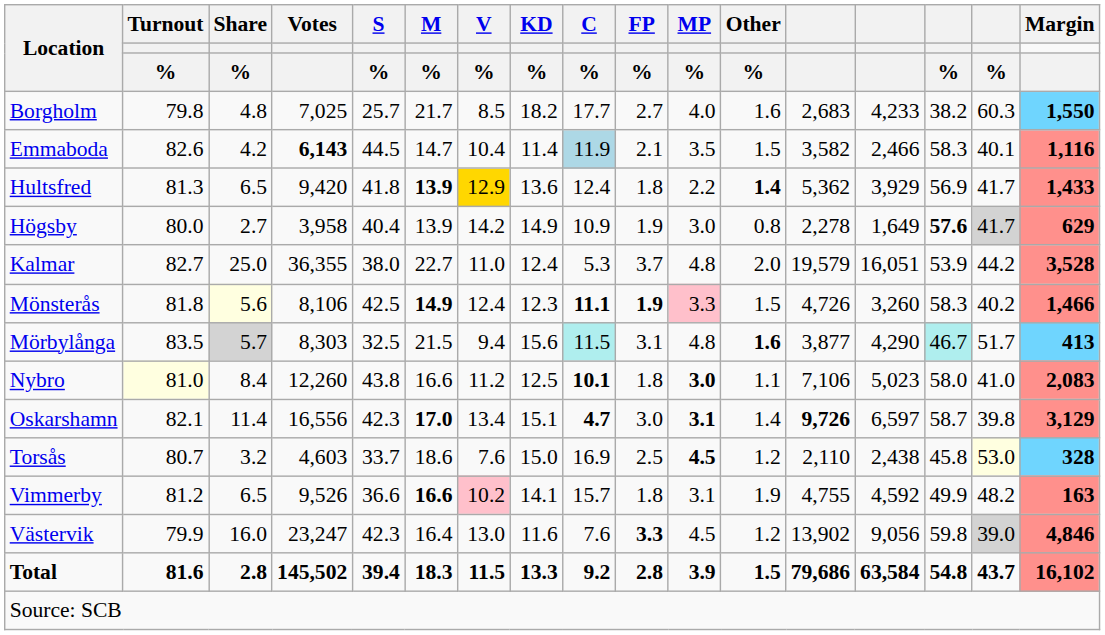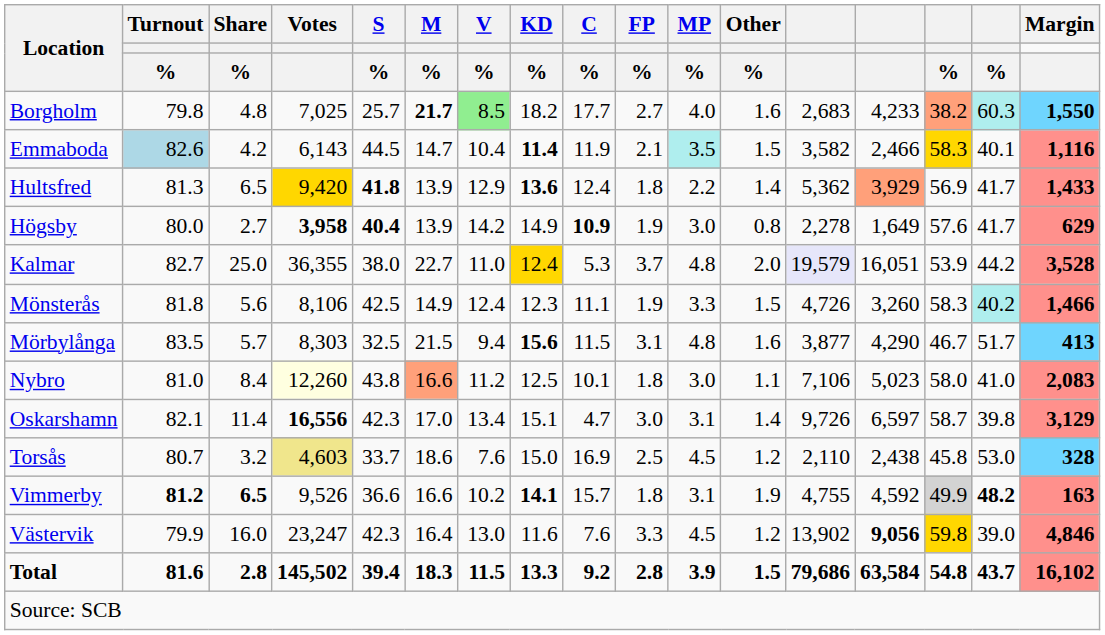(434, 110) normal -> (434, 110) bold
(492, 110) no background -> (492, 110) lightgreen background
(948, 110) no background -> (948, 110) lightsalmon background
(996, 110) no background -> (996, 110) paleturquoise background
(185, 149) no background -> (185, 149) lightblue background
(323, 149) bold -> (323, 149) normal
(539, 149) normal -> (539, 149) bold
(592, 149) lightblue background -> (592, 149) no background
(702, 149) no background -> (702, 149) paleturquoise background
(948, 149) no background -> (948, 149) gold background
(323, 187) no background -> (323, 187) gold background
(381, 187) normal -> (381, 187) bold
(434, 187) bold -> (434, 187) normal
(486, 187) gold background -> (486, 187) no background
(539, 187) normal -> (539, 187) bold
(767, 187) bold -> (767, 187) normal
(895, 187) no background -> (895, 187) lightsalmon background
(323, 226) normal -> (323, 226) bold
(381, 226) normal -> (381, 226) bold
(591, 226) normal -> (591, 226) bold
(948, 226) bold -> (948, 226) normal
(996, 226) lightgrey background -> (996, 226) no background
(539, 264) no background -> (539, 264) gold background
(820, 264) no background -> (820, 264) lavender background
(254, 302) lightyellow background -> (254, 302) no background
(434, 302) bold -> (434, 302) normal
(592, 302) bold -> (592, 302) normal
(649, 302) bold -> (649, 302) normal
(702, 302) pink background -> (702, 302) no background
(996, 302) no background -> (996, 302) paleturquoise background
(254, 341) lightgrey background -> (254, 341) no background
(539, 341) normal -> (539, 341) bold
(592, 341) paleturquoise background -> (592, 341) no background
(767, 341) bold -> (767, 341) normal
(948, 341) paleturquoise background -> (948, 341) no background
(185, 379) lightyellow background -> (185, 379) no background
(318, 379) no background -> (318, 379) lightyellow background
(434, 379) no background -> (434, 379) lightsalmon background
(591, 379) bold -> (591, 379) normal
(702, 379) bold -> (702, 379) normal
(318, 418) normal -> (318, 418) bold
(434, 418) bold -> (434, 418) normal
(597, 418) bold -> (597, 418) normal
(702, 418) bold -> (702, 418) normal
(826, 418) bold -> (826, 418) normal
(323, 456) no background -> (323, 456) khaki background
(702, 456) bold -> (702, 456) normal
(996, 456) lightyellow background -> (996, 456) no background
(185, 495) normal -> (185, 495) bold
(254, 495) normal -> (254, 495) bold
(434, 495) bold -> (434, 495) normal
(486, 495) pink background -> (486, 495) no background
(539, 495) normal -> (539, 495) bold
(948, 495) no background -> (948, 495) lightgrey background
(996, 495) normal -> (996, 495) bold
(649, 533) bold -> (649, 533) normal
(895, 533) normal -> (895, 533) bold
(948, 533) no background -> (948, 533) gold background
(996, 533) lightgrey background -> (996, 533) no background
